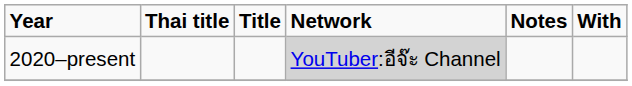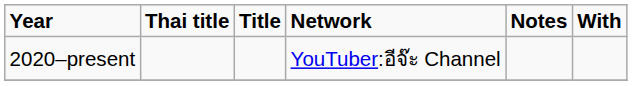(396, 59) lightgrey background -> (396, 59) no background
